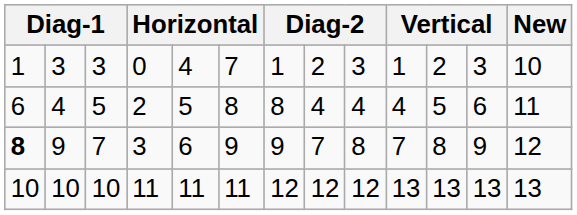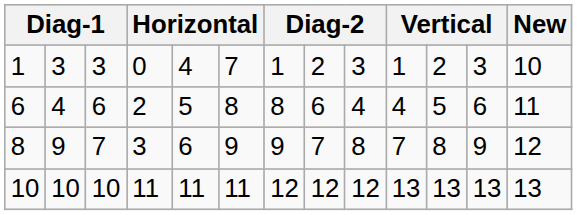(99, 106) 5 -> (99, 106) 6
(318, 106) 4 -> (318, 106) 6
(18, 147) bold -> (18, 147) normal
